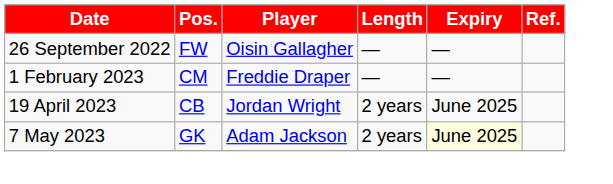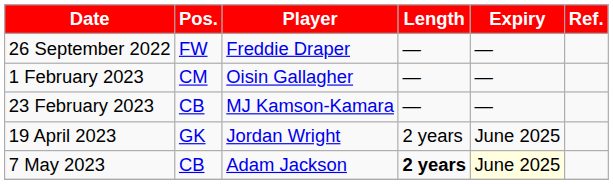(290, 48) Oisin Gallagher -> (288, 48) Freddie Draper
(288, 77) Freddie Draper -> (290, 77) Oisin Gallagher
+ row: (81, 106)
(192, 106) CB -> (192, 135) GK
(192, 135) GK -> (192, 164) CB
(392, 135) normal -> (434, 164) bold
